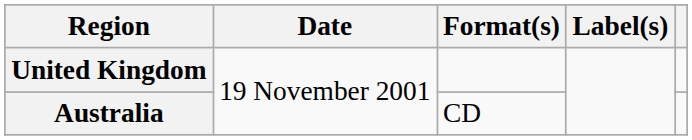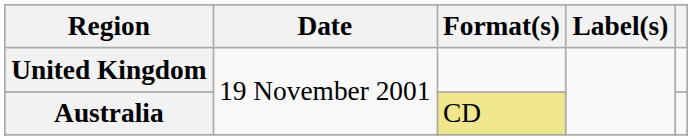(462, 112) no background -> (462, 112) khaki background
